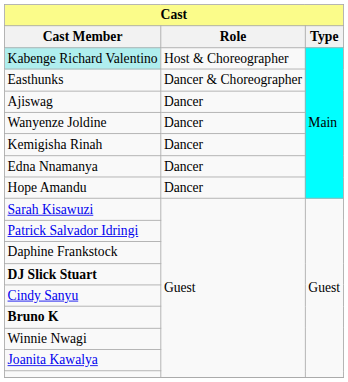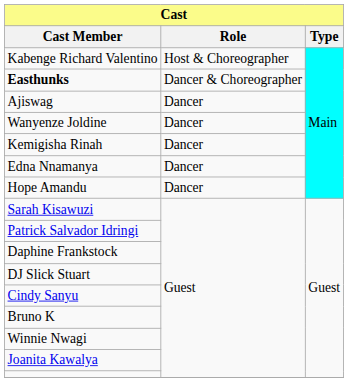(83, 58) paleturquoise background -> (83, 58) no background
(36, 79) normal -> (38, 79) bold
(52, 274) bold -> (49, 274) normal
(33, 317) bold -> (31, 317) normal
